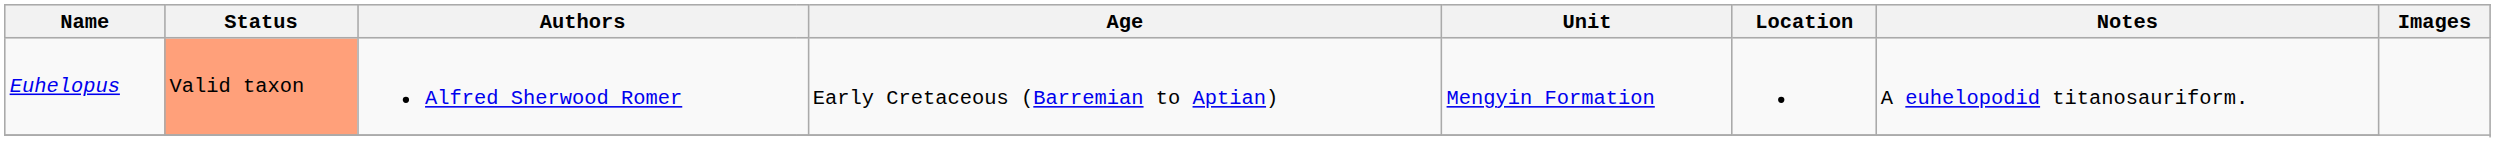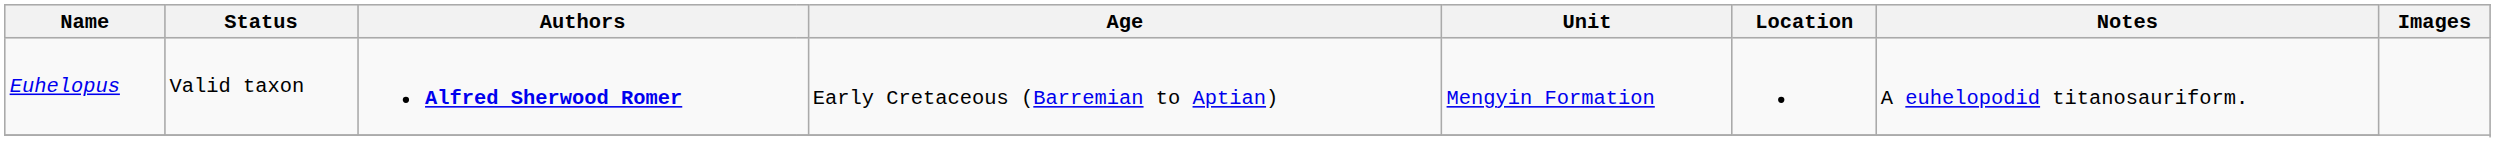(237, 87) lightsalmon background -> (237, 87) no background
(577, 99) normal -> (577, 99) bold
